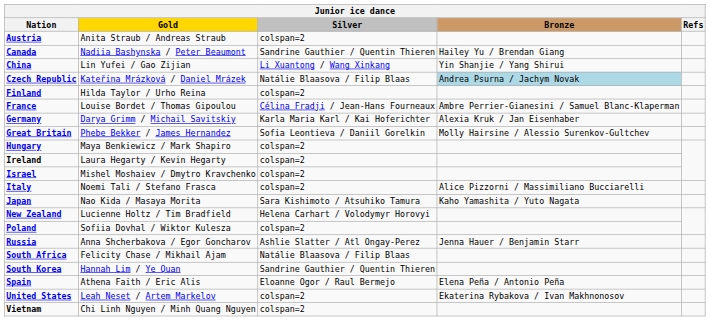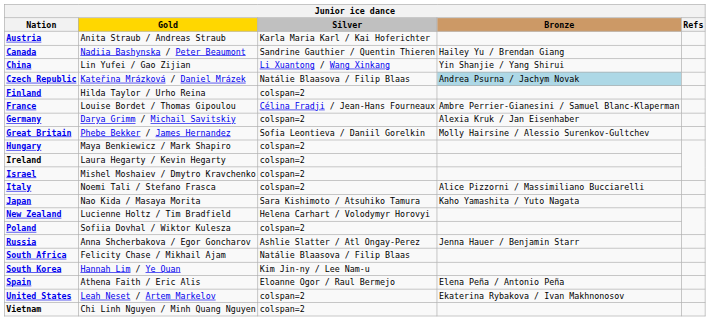(282, 38) colspan=2 -> (345, 38) Karla Maria Karl / Kai Hoferichter
(345, 120) Karla Maria Karl / Kai Hoferichter -> (282, 120) colspan=2
(347, 269) Sandrine Gauthier / Quentin Thieren -> (315, 269) Kim Jin-ny / Lee Nam-u
